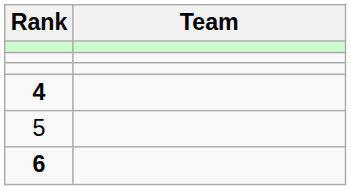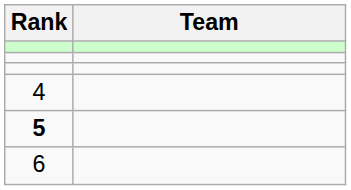(39, 91) bold -> (39, 91) normal
(39, 128) normal -> (39, 128) bold
(39, 165) bold -> (39, 165) normal
